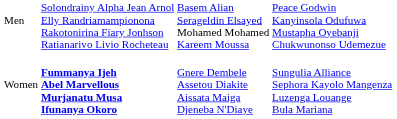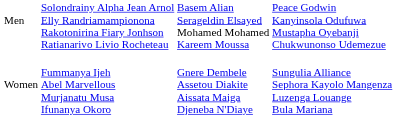(82, 91) bold -> (78, 91) normal
